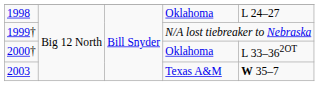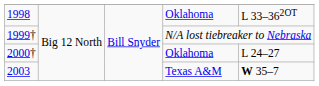(260, 13) L 24–27 -> (269, 15) L 33–362OT
(269, 51) L 33–362OT -> (260, 53) L 24–27
